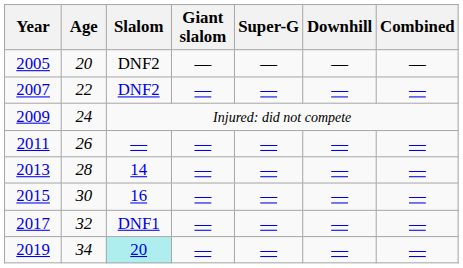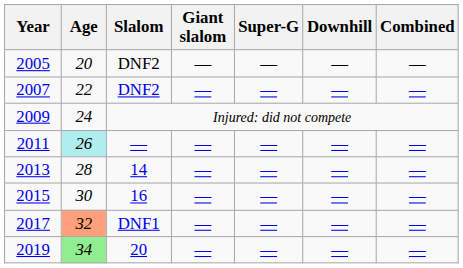(84, 143) no background -> (84, 143) paleturquoise background
(84, 223) no background -> (84, 223) lightsalmon background
(84, 249) no background -> (84, 249) lightgreen background
(139, 249) paleturquoise background -> (139, 249) no background
